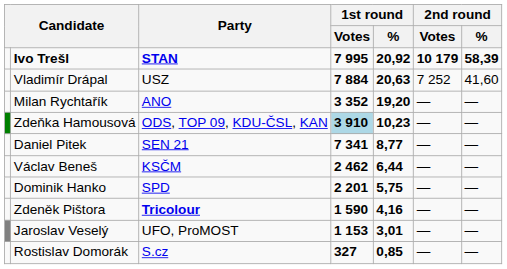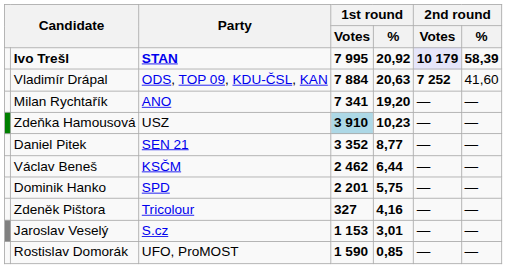(437, 58) no background -> (437, 58) lavender background
(155, 79) USZ -> (235, 79) ODS, TOP 09, KDU-ČSL, KAN
(434, 79) normal -> (434, 79) bold
(351, 101) 3 352 -> (351, 101) 7 341
(235, 123) ODS, TOP 09, KDU-ČSL, KAN -> (155, 123) USZ
(351, 144) 7 341 -> (351, 144) 3 352
(171, 209) bold -> (168, 209) normal
(351, 209) 1 590 -> (345, 209) 327
(190, 230) UFO, ProMOST -> (155, 230) S.cz
(155, 252) S.cz -> (190, 252) UFO, ProMOST
(345, 252) 327 -> (351, 252) 1 590
